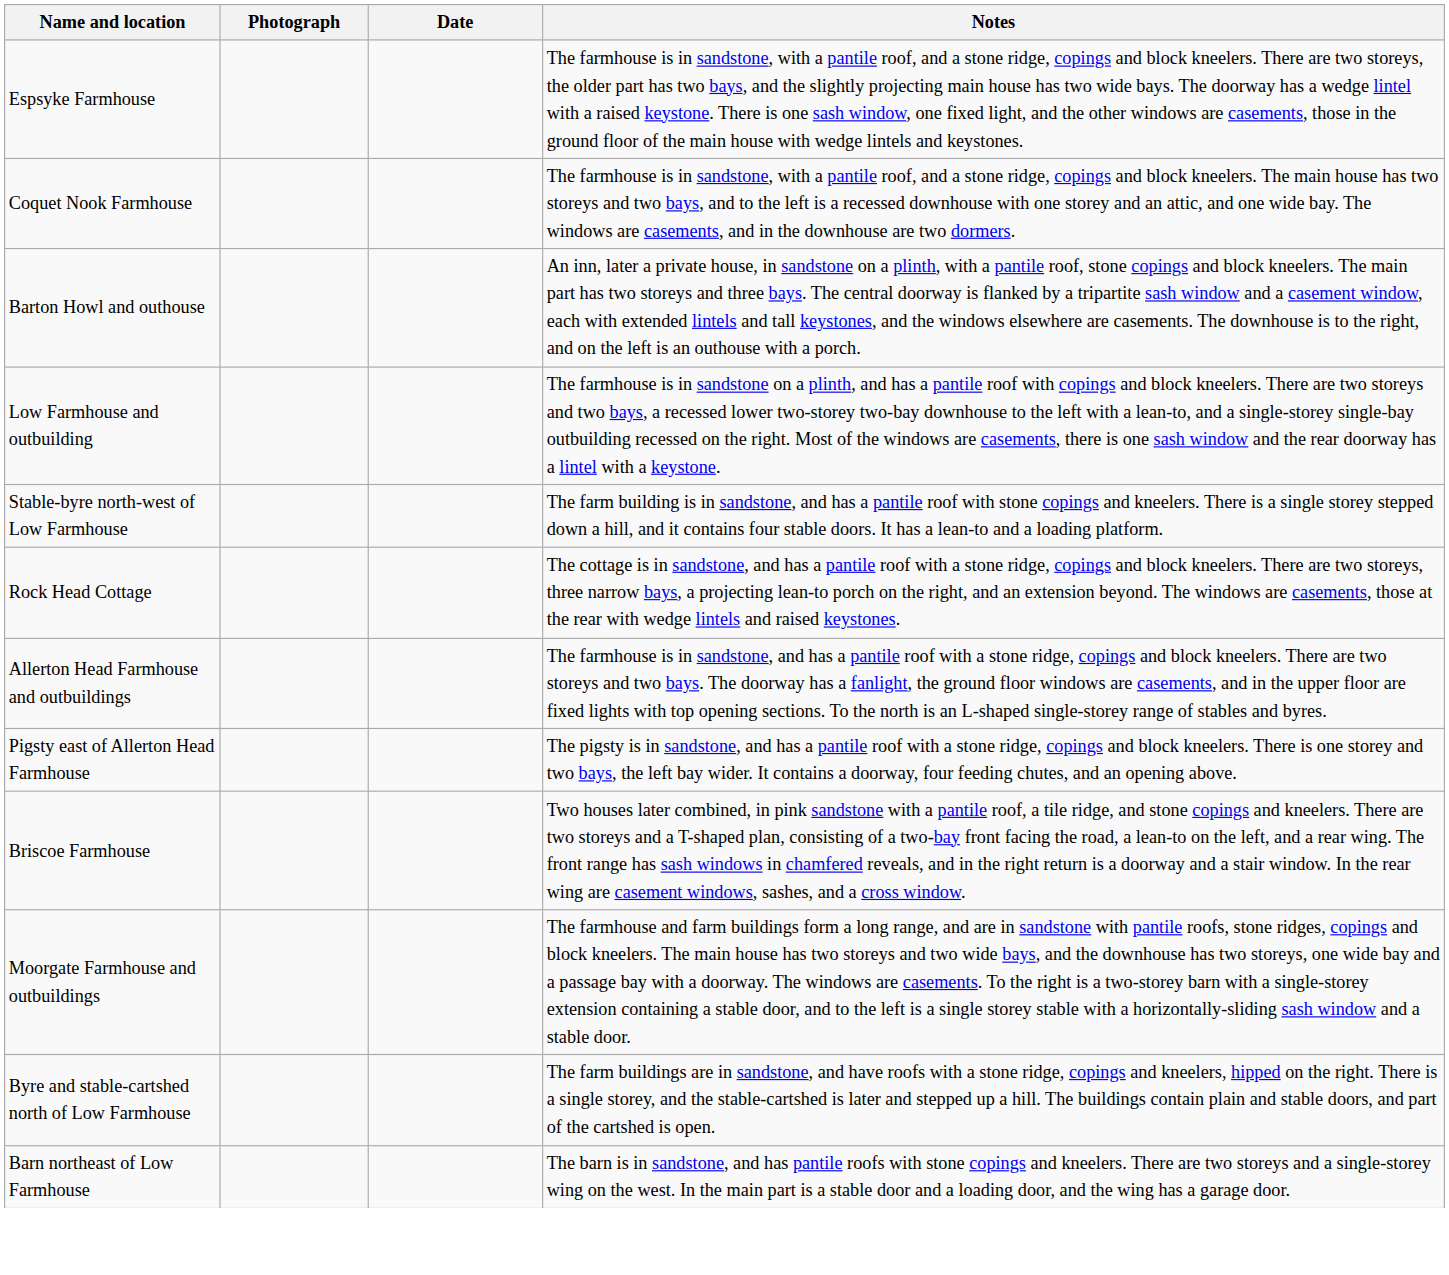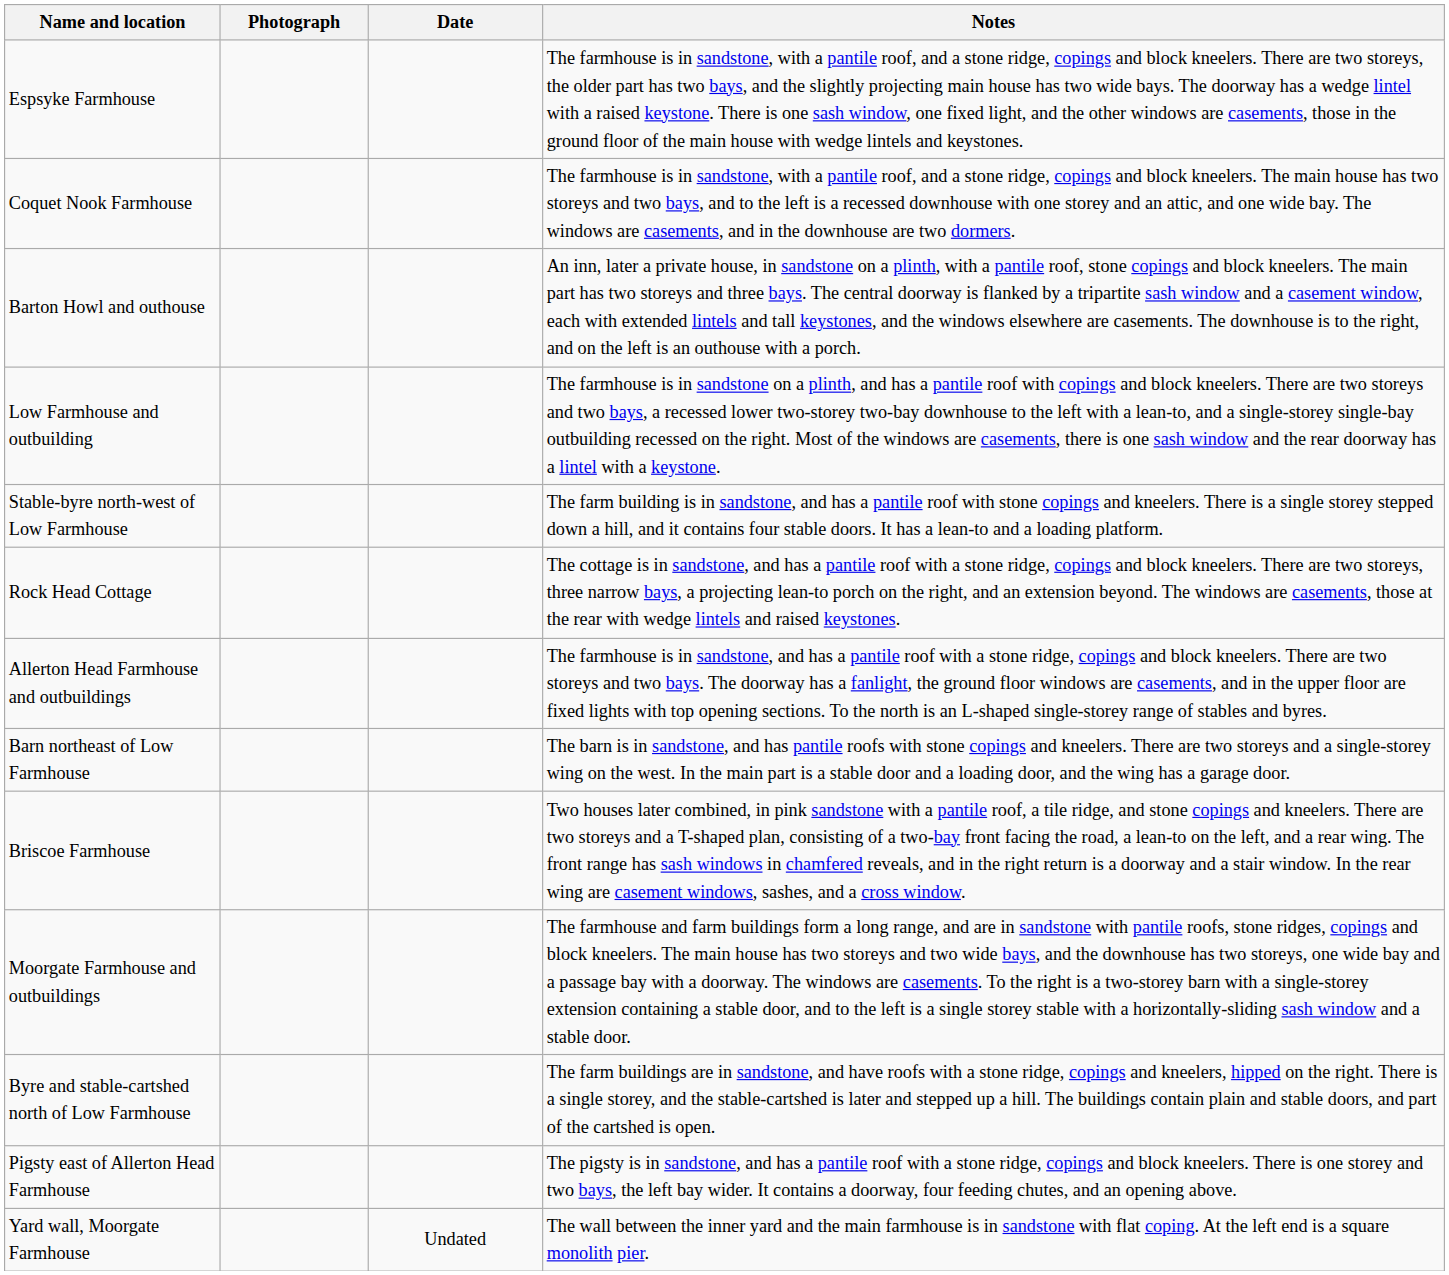rows swapped: (112, 759) <-> (91, 1176)
+ row: (84, 1239)
